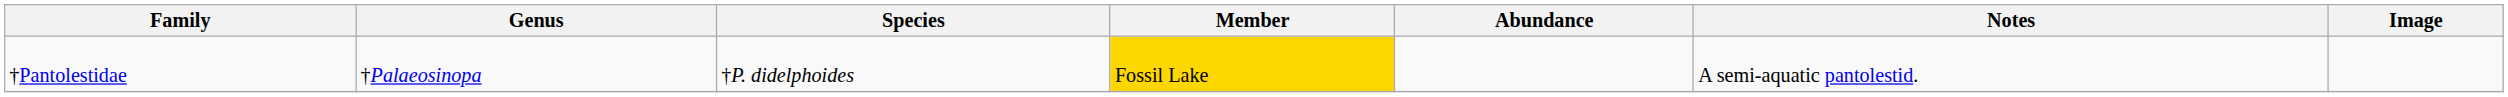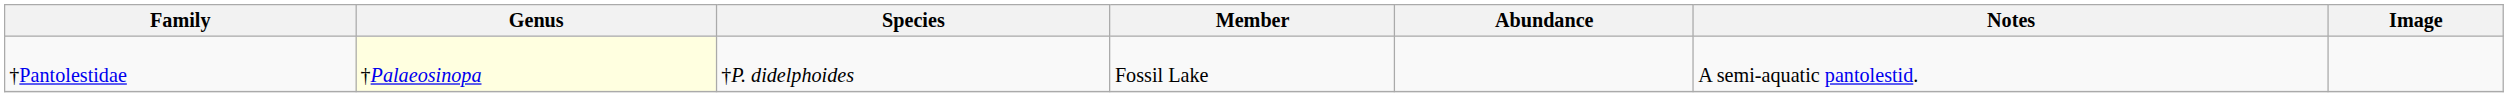(421, 75) no background -> (421, 75) lightyellow background
(1162, 75) gold background -> (1162, 75) no background
